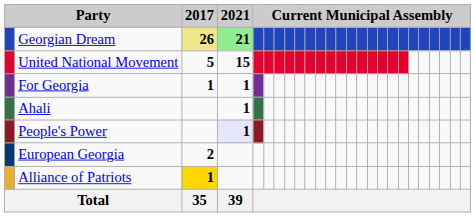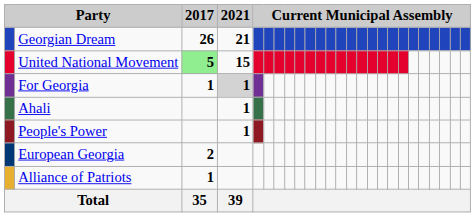(207, 39) khaki background -> (207, 39) no background
(243, 39) lightgreen background -> (243, 39) no background
(210, 62) no background -> (210, 62) lightgreen background
(246, 85) no background -> (246, 85) lightgrey background
(246, 131) lavender background -> (246, 131) no background
(210, 177) gold background -> (210, 177) no background
